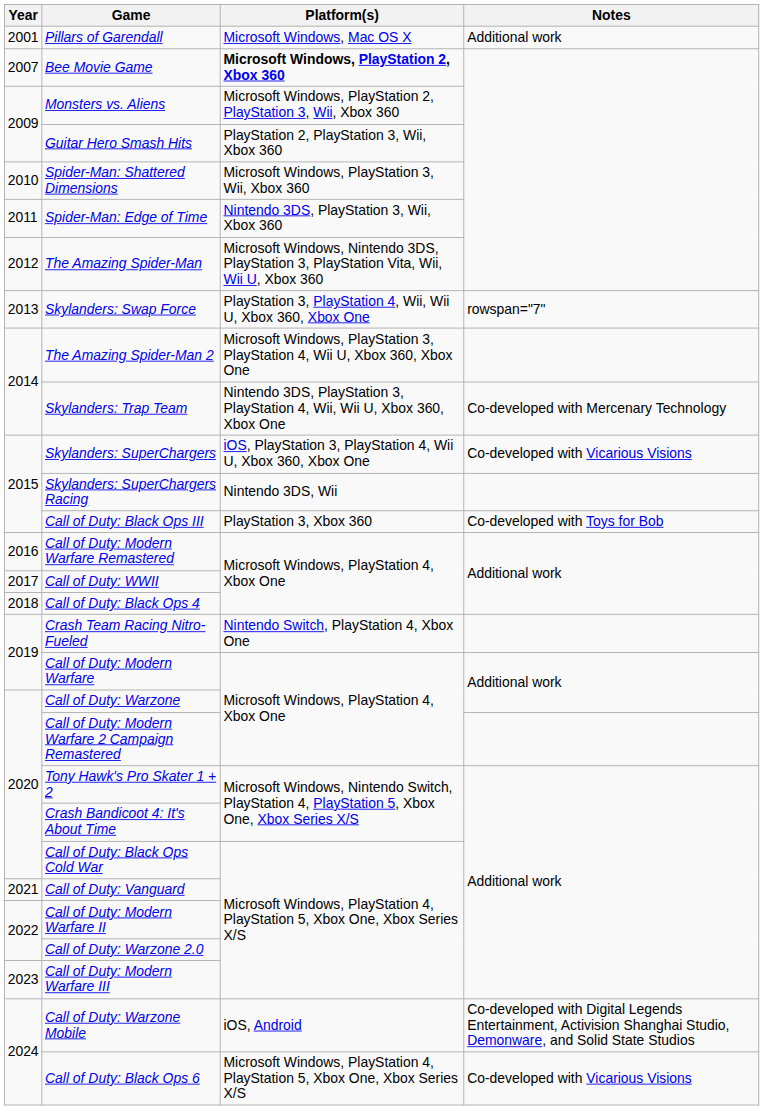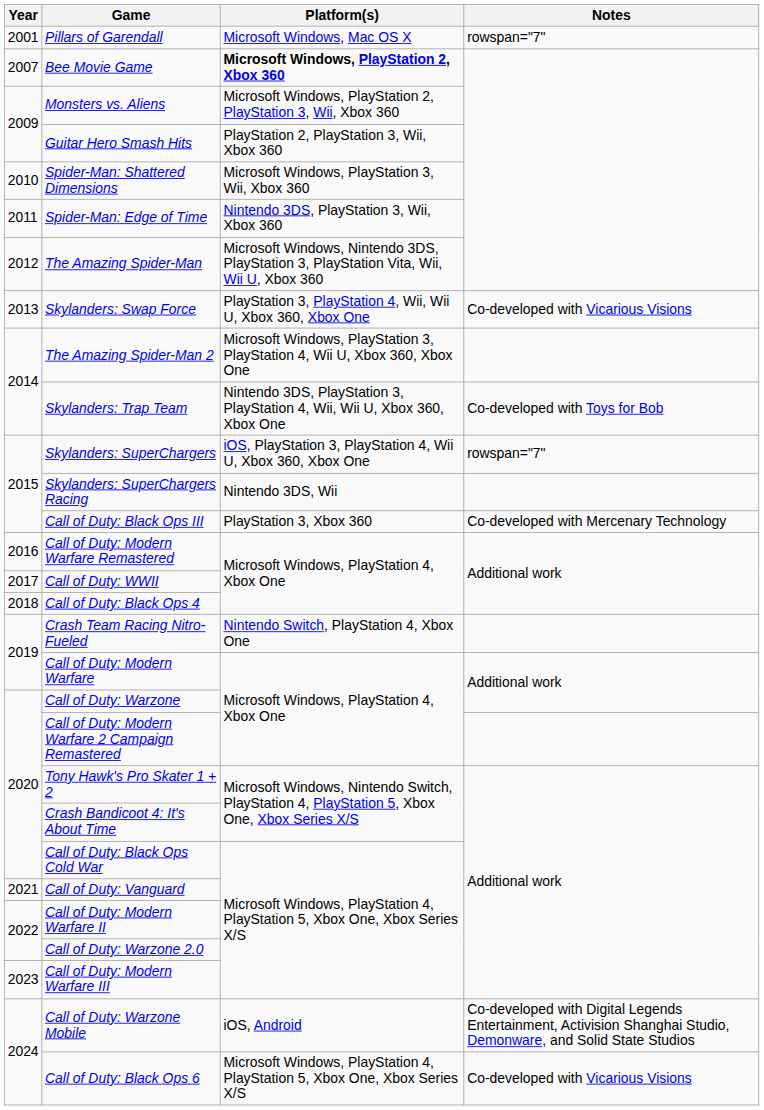(514, 37) Additional work -> (506, 37) rowspan="7"
(506, 309) rowspan="7" -> (579, 309) Co-developed with Vicarious Visions
(597, 408) Co-developed with Mercenary Technology -> (565, 408) Co-developed with Toys for Bob
(579, 454) Co-developed with Vicarious Visions -> (506, 454) rowspan="7"
(565, 521) Co-developed with Toys for Bob -> (597, 521) Co-developed with Mercenary Technology
